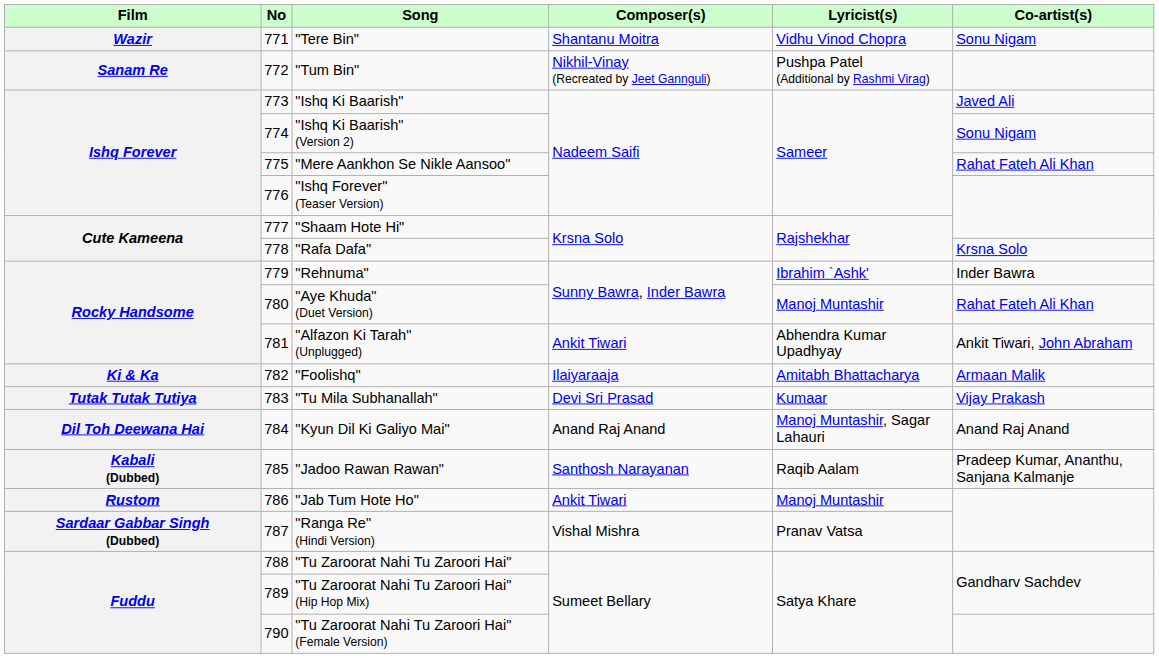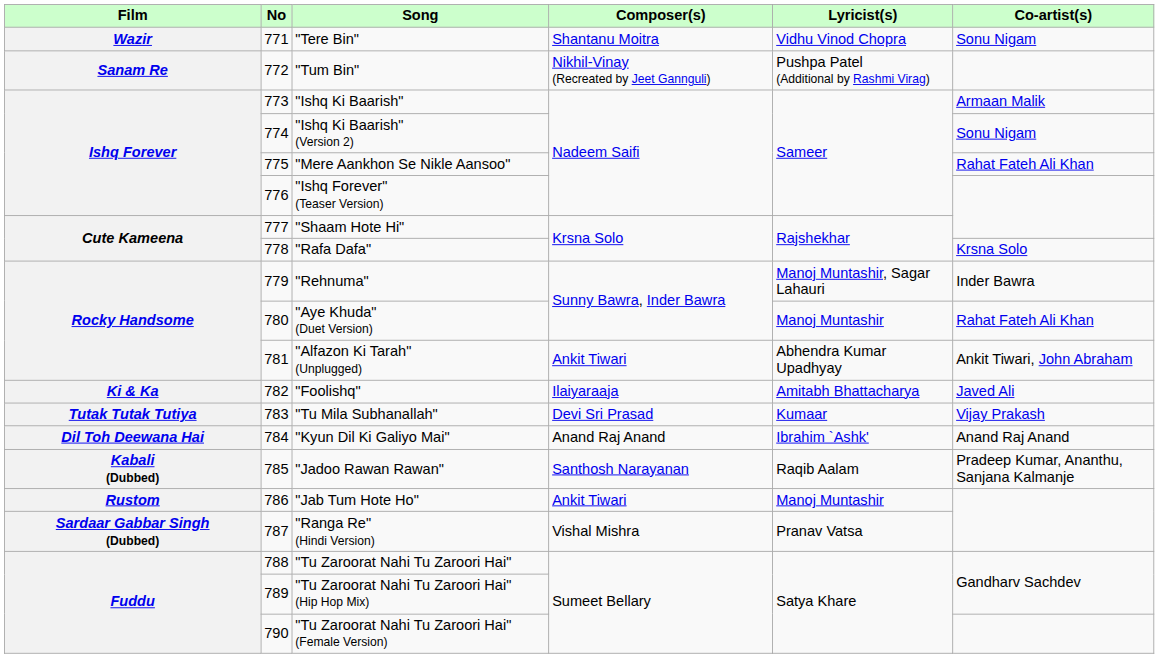(985, 101) Javed Ali -> (1001, 101) Armaan Malik
(823, 273) Ibrahim `Ashk' -> (853, 281) Manoj Muntashir, Sagar Lahauri
(1001, 375) Armaan Malik -> (985, 391) Javed Ali
(853, 429) Manoj Muntashir, Sagar Lahauri -> (823, 437) Ibrahim `Ashk'
